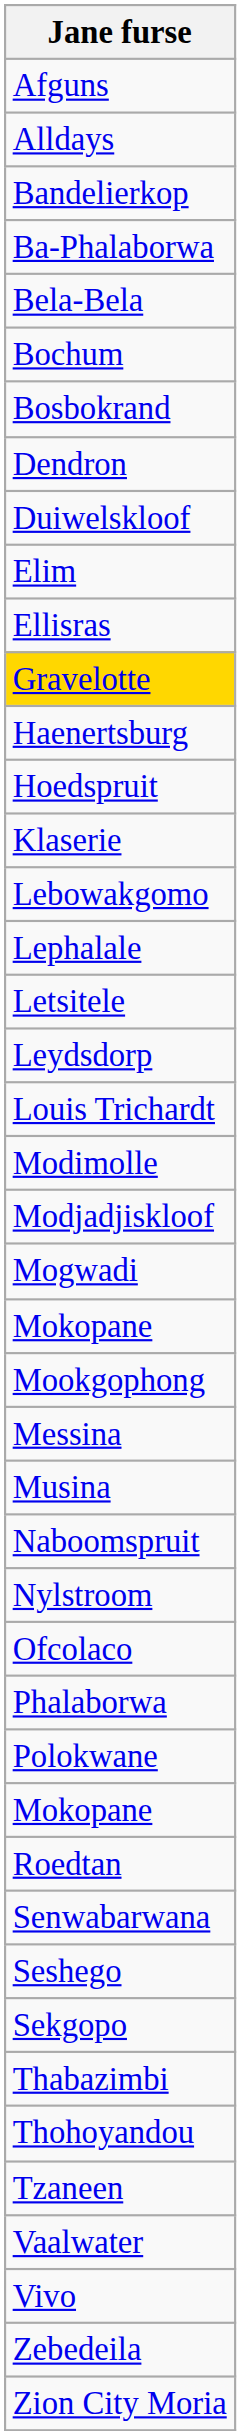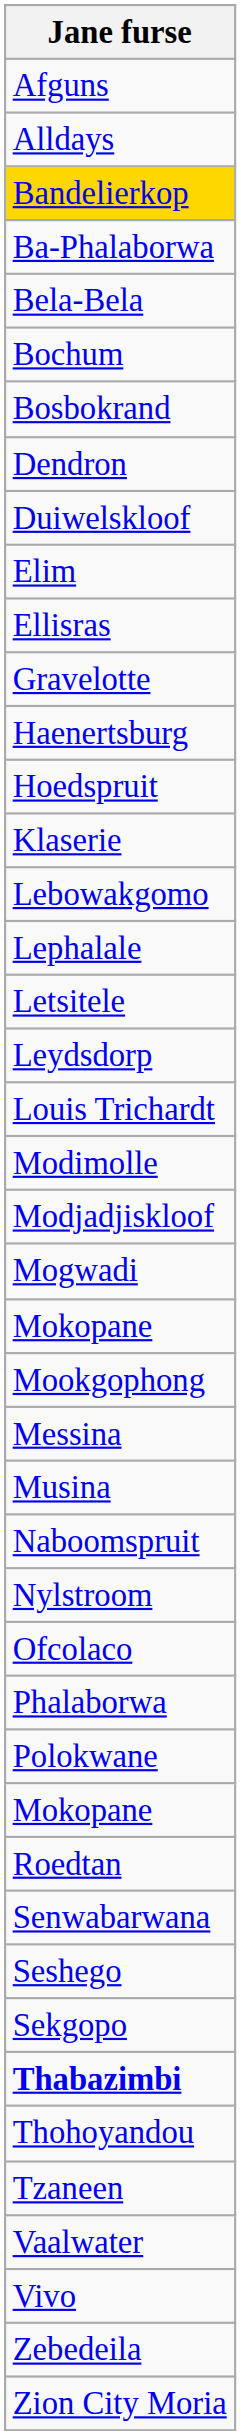(101, 193) no background -> (101, 193) gold background
(82, 678) gold background -> (82, 678) no background
(91, 2079) normal -> (97, 2079) bold
